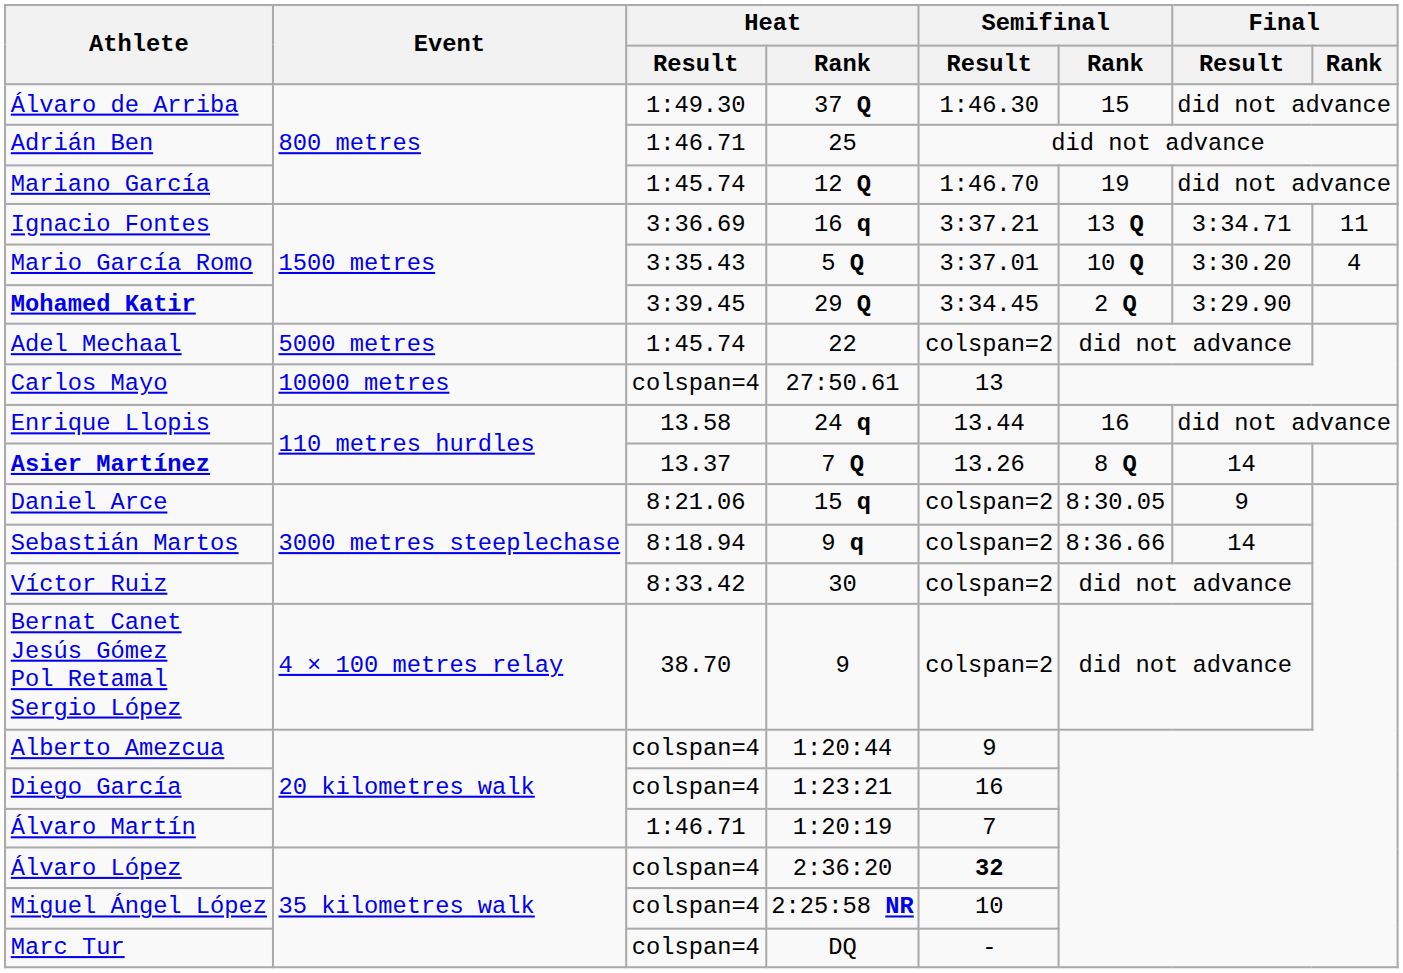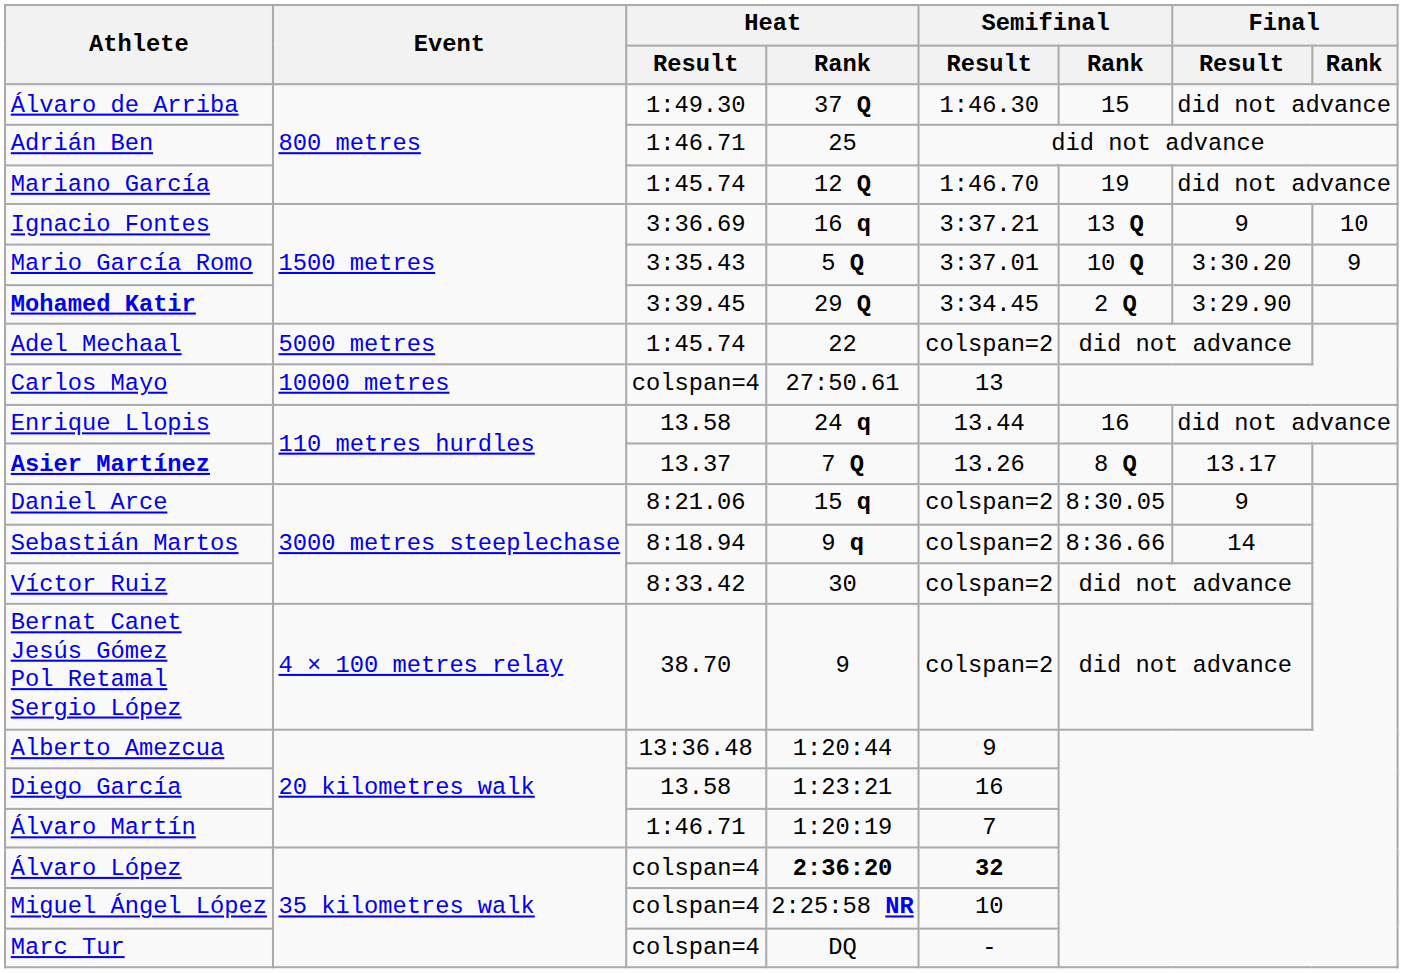(1242, 224) 3:34.71 -> (1242, 224) 9
(1354, 224) 11 -> (1354, 224) 10
(1354, 264) 4 -> (1354, 264) 9
(1242, 464) 14 -> (1242, 464) 13.17
(696, 748) colspan=4 -> (696, 748) 13:36.48
(696, 788) colspan=4 -> (696, 788) 13.58
(843, 868) normal -> (843, 868) bold
